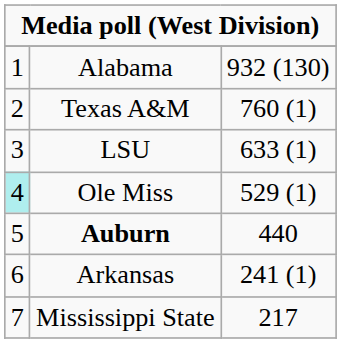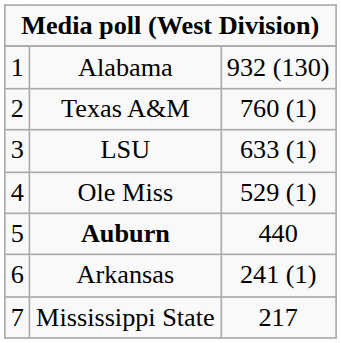(17, 192) paleturquoise background -> (17, 192) no background
